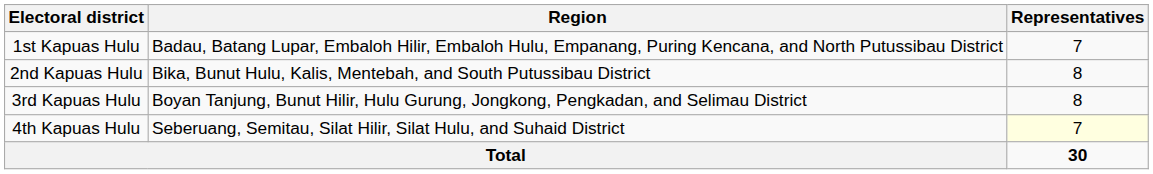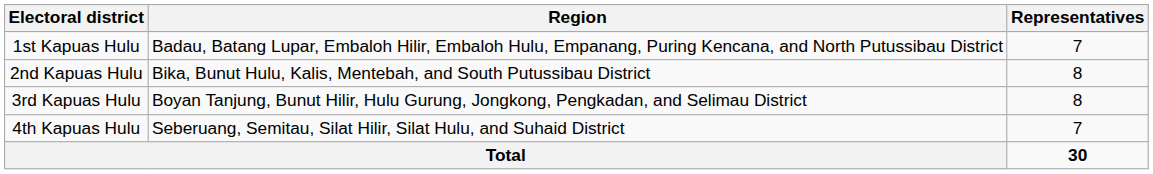(1078, 127) lightyellow background -> (1078, 127) no background
